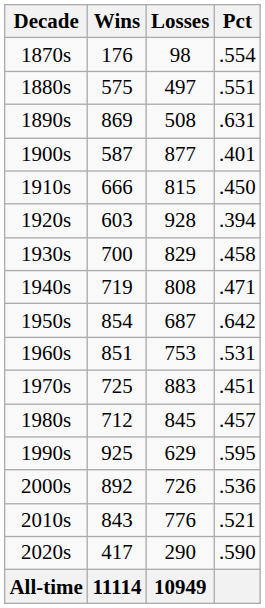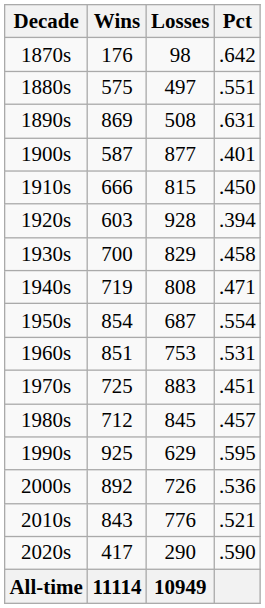(237, 54) .554 -> (237, 54) .642
(237, 320) .642 -> (237, 320) .554
